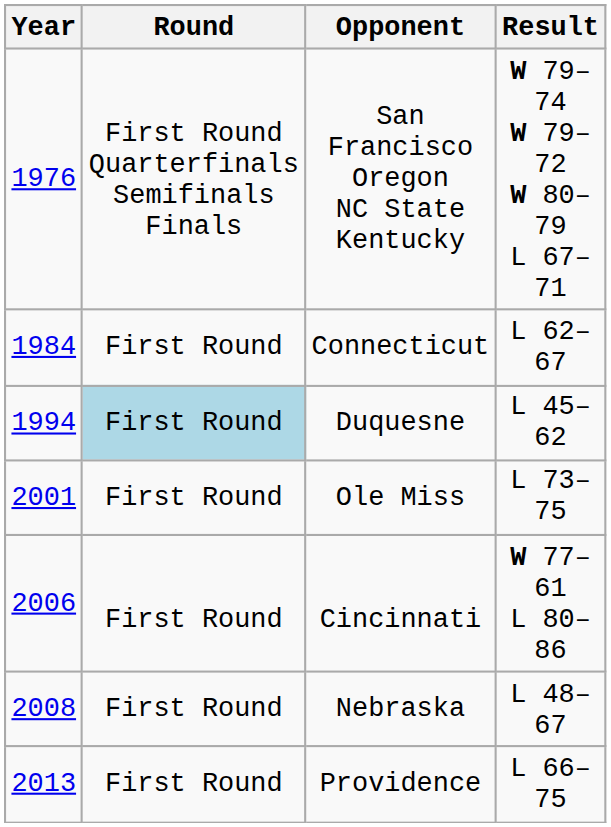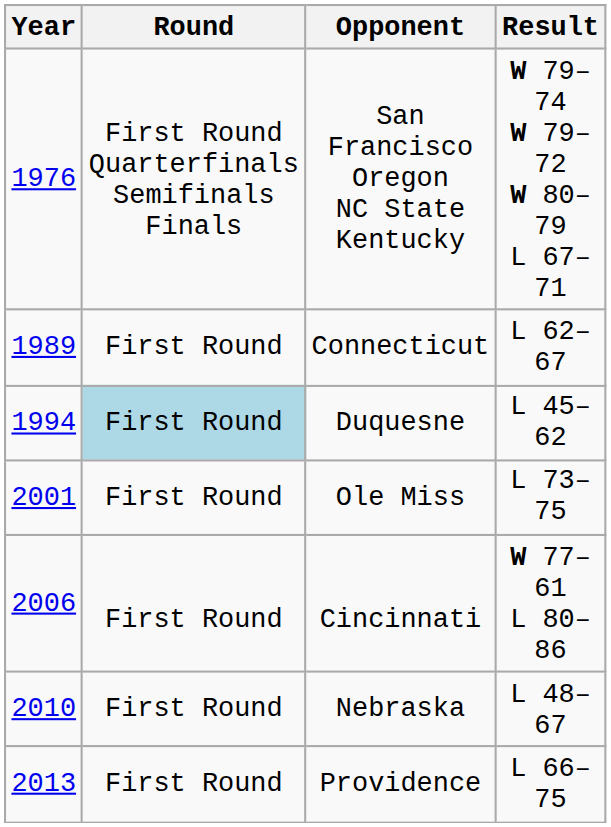(44, 348) 1984 -> (44, 348) 1989
(44, 709) 2008 -> (44, 709) 2010
